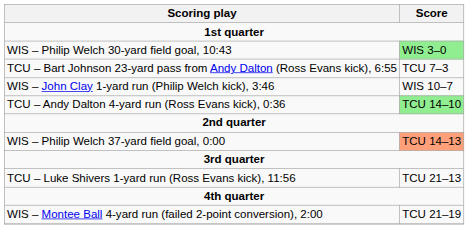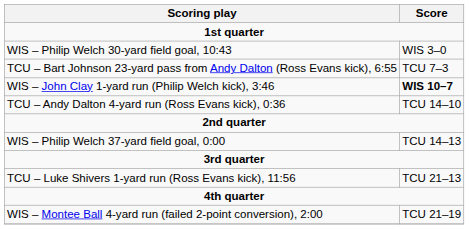(424, 50) lightgreen background -> (424, 50) no background
(428, 86) normal -> (428, 86) bold
(432, 104) lightgreen background -> (432, 104) no background
(432, 141) lightsalmon background -> (432, 141) no background
